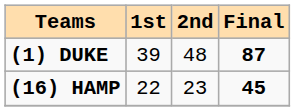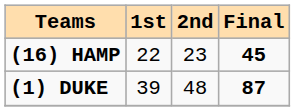rows swapped: (65, 88) <-> (59, 55)
